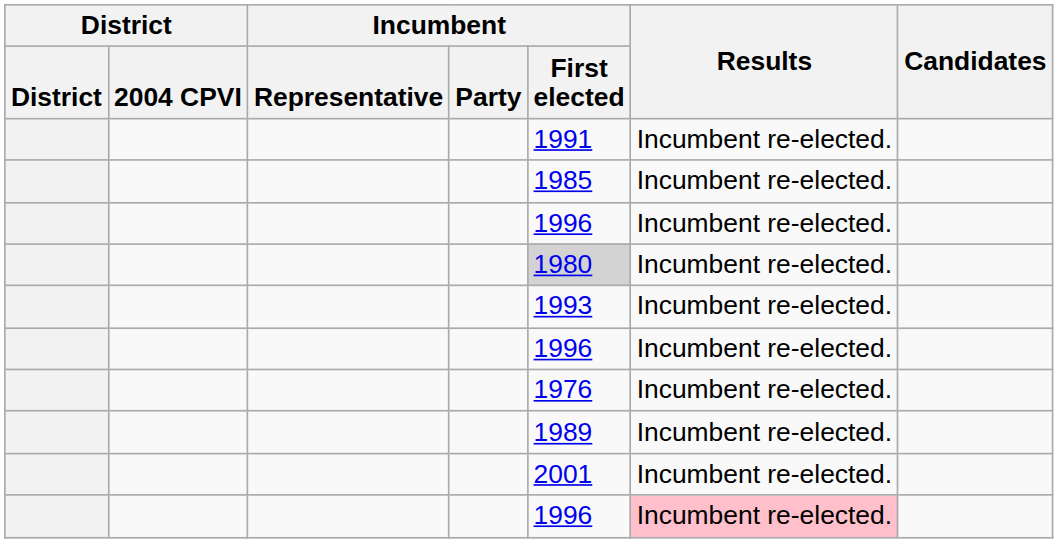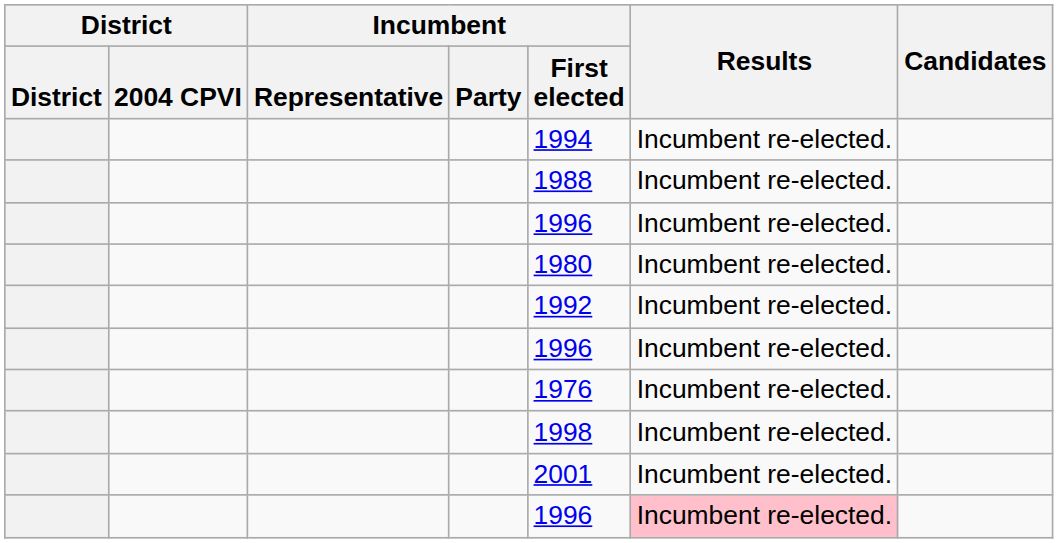(563, 138) 1991 -> (563, 138) 1994
(563, 180) 1985 -> (563, 180) 1988
(563, 264) lightgrey background -> (563, 264) no background
(563, 306) 1993 -> (563, 306) 1992
(563, 431) 1989 -> (563, 431) 1998
